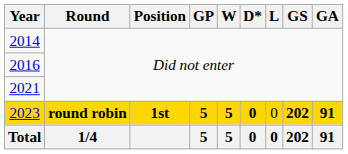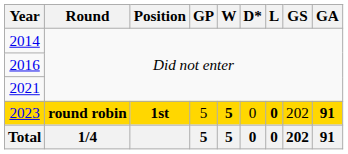(204, 112) bold -> (204, 112) normal
(253, 112) bold -> (253, 112) normal
(274, 112) normal -> (274, 112) bold
(297, 112) bold -> (297, 112) normal
